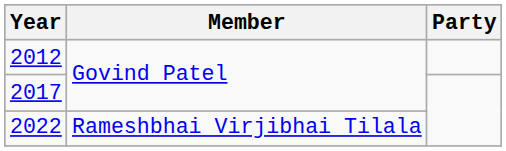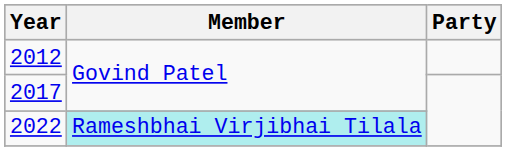(247, 128) no background -> (247, 128) paleturquoise background
